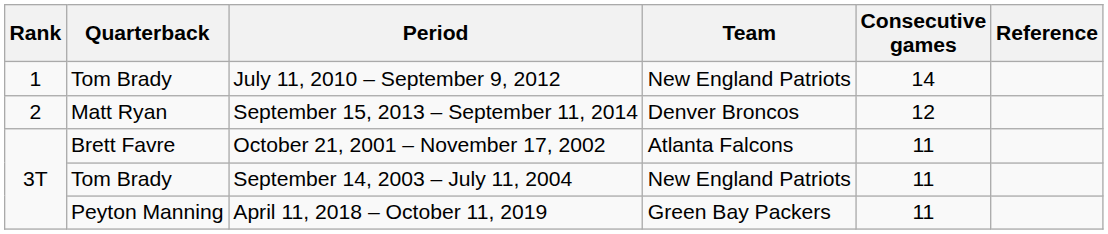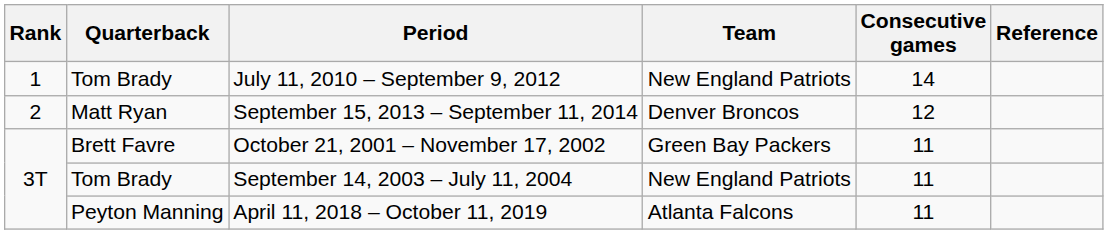(721, 145) Atlanta Falcons -> (739, 145) Green Bay Packers
(739, 212) Green Bay Packers -> (721, 212) Atlanta Falcons
